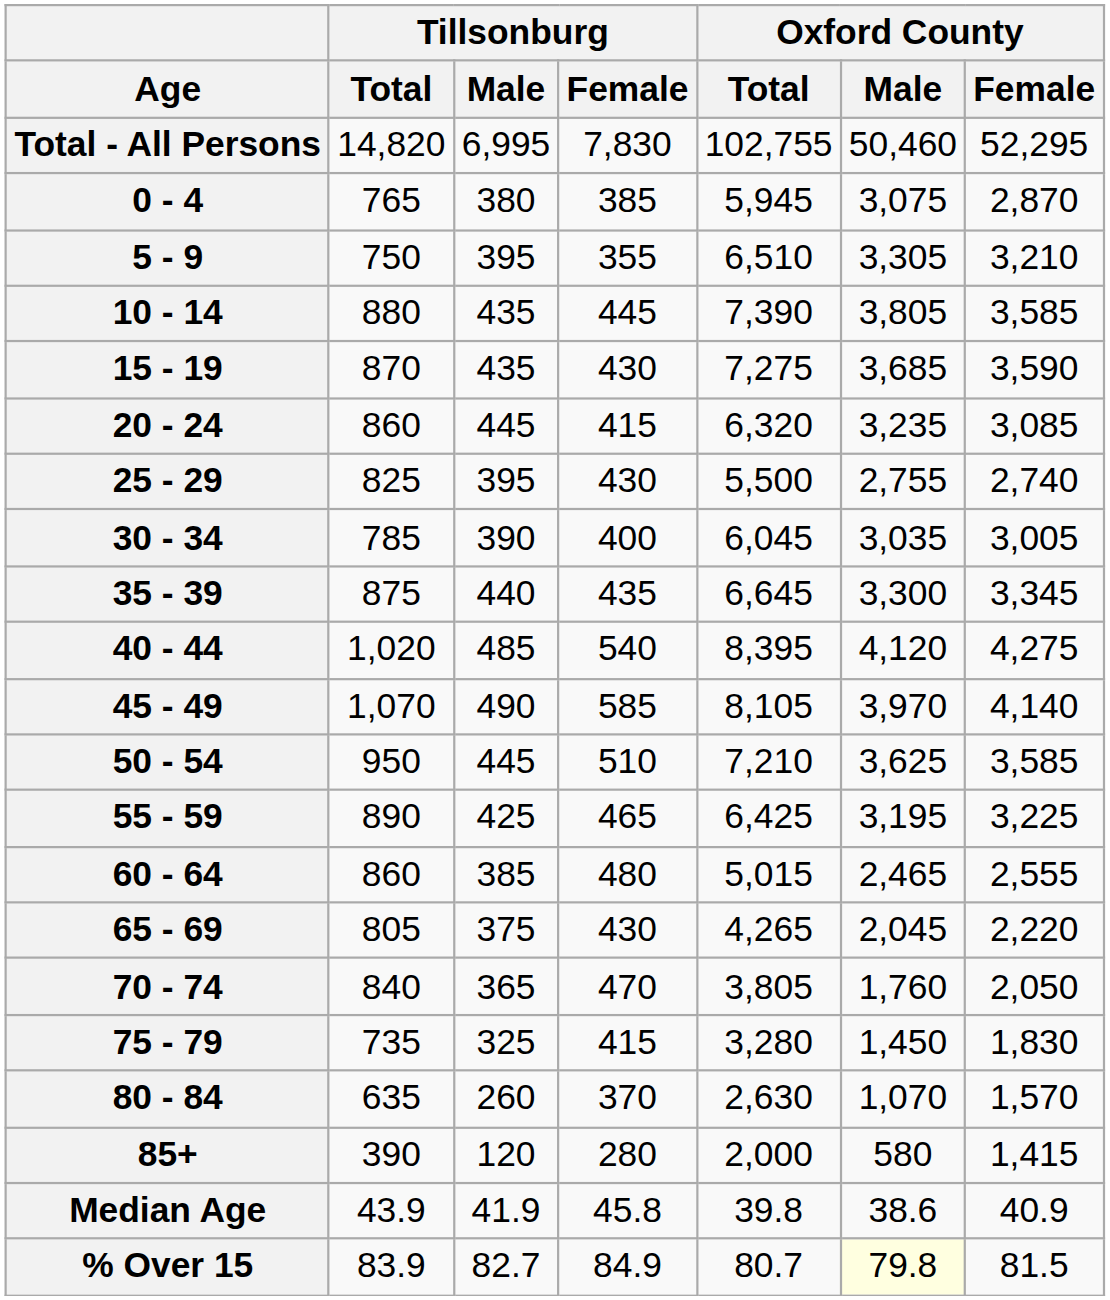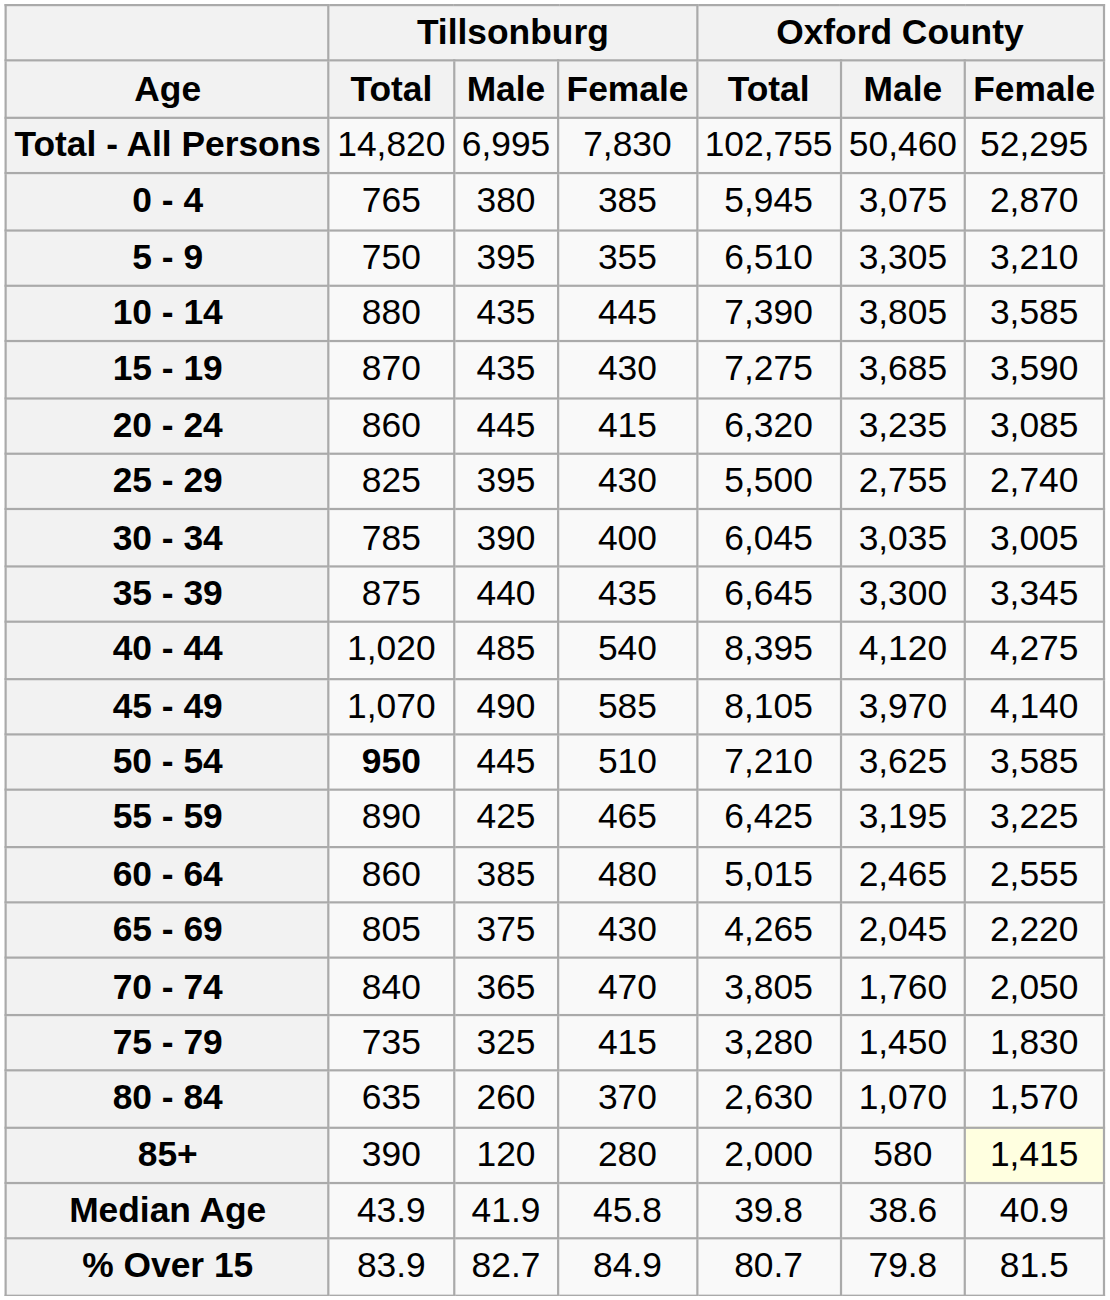(391, 761) normal -> (391, 761) bold
(1034, 1154) no background -> (1034, 1154) lightyellow background
(903, 1266) lightyellow background -> (903, 1266) no background
